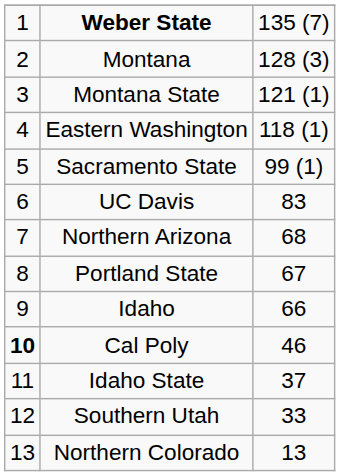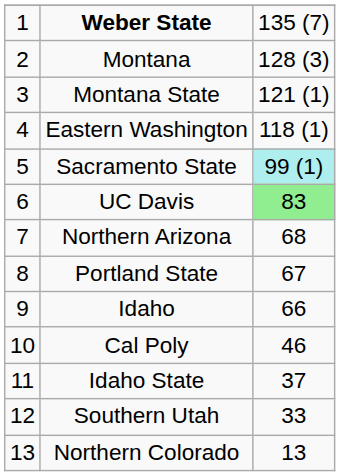(294, 166) no background -> (294, 166) paleturquoise background
(294, 201) no background -> (294, 201) lightgreen background
(22, 344) bold -> (22, 344) normal
